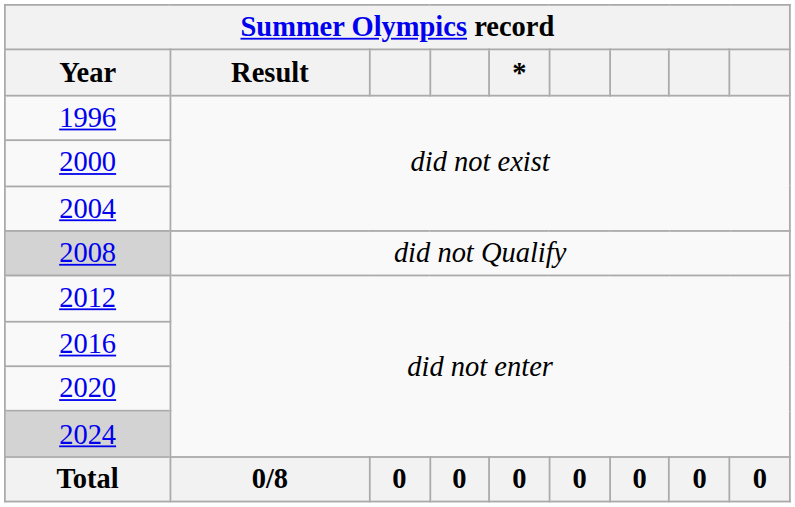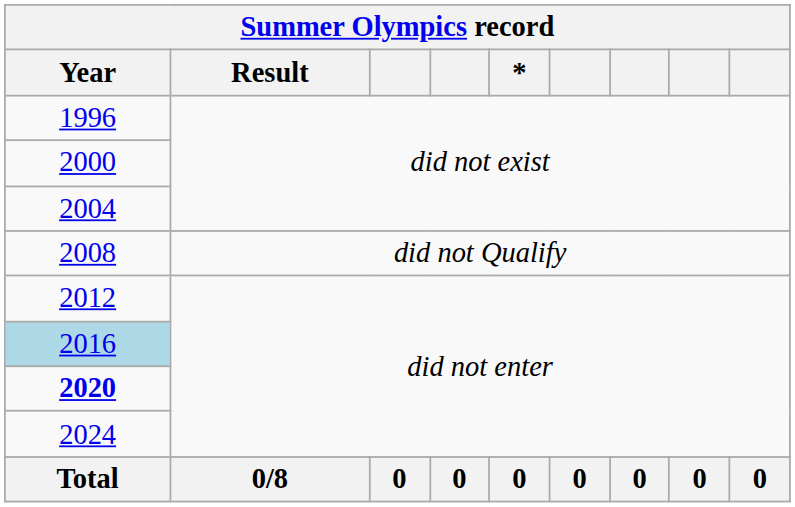(88, 252) lightgrey background -> (88, 252) no background
(88, 343) no background -> (88, 343) lightblue background
(88, 388) normal -> (88, 388) bold
(88, 433) lightgrey background -> (88, 433) no background
